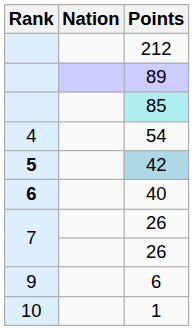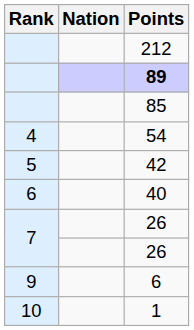(156, 77) normal -> (156, 77) bold
(156, 106) paleturquoise background -> (156, 106) no background
(31, 164) bold -> (31, 164) normal
(156, 164) lightblue background -> (156, 164) no background
(31, 194) bold -> (31, 194) normal
